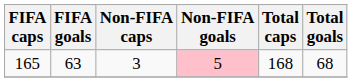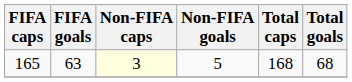(136, 63) no background -> (136, 63) lightyellow background
(218, 63) pink background -> (218, 63) no background
